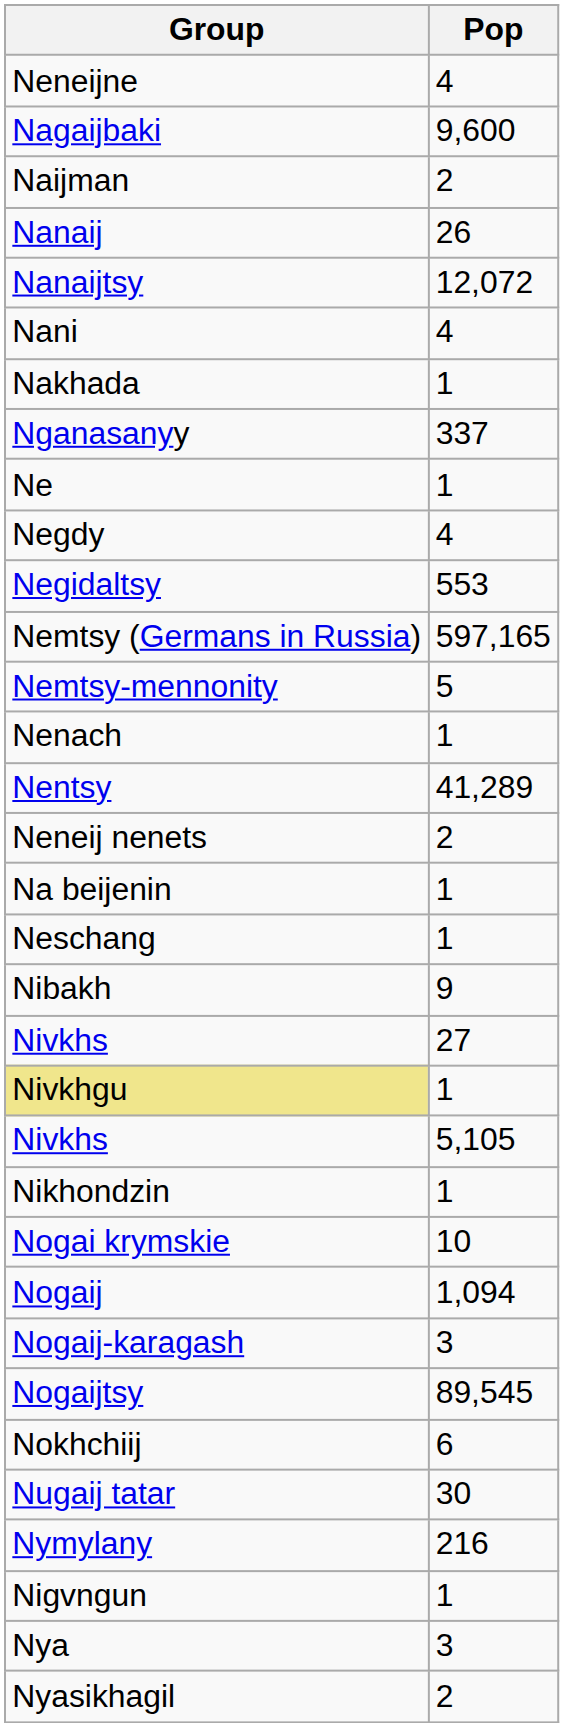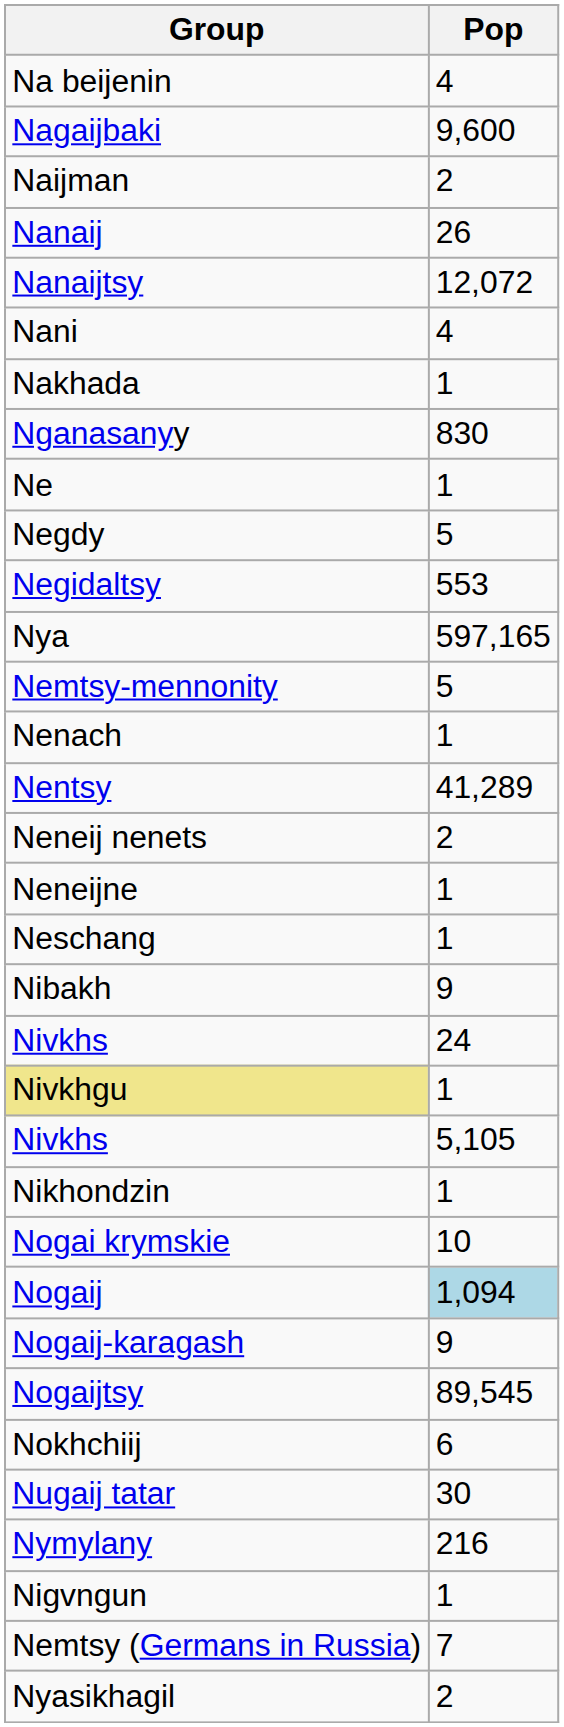(75, 80) Neneijne -> (92, 80) Na beijenin
(462, 433) 337 -> (462, 433) 830
(445, 534) 4 -> (445, 534) 5
(217, 635) Nemtsy (Germans in Russia) -> (41, 635) Nya
(92, 888) Na beijenin -> (75, 888) Neneijne
(453, 1039) 27 -> (453, 1039) 24
(476, 1292) no background -> (476, 1292) lightblue background
(445, 1342) 3 -> (445, 1342) 9
(41, 1645) Nya -> (217, 1645) Nemtsy (Germans in Russia)
(445, 1645) 3 -> (445, 1645) 7
